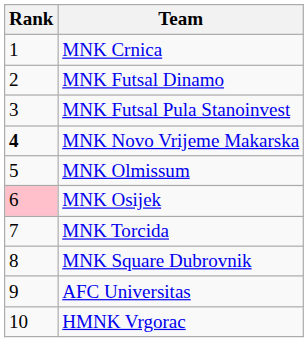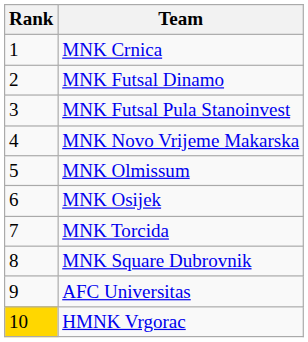(14, 140) bold -> (14, 140) normal
(14, 200) pink background -> (14, 200) no background
(19, 321) no background -> (19, 321) gold background
